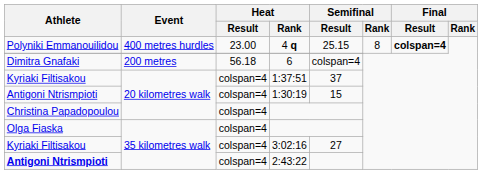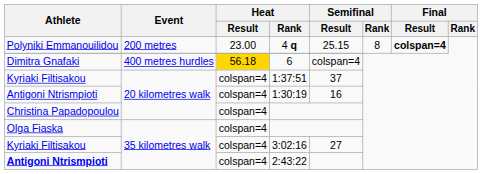(169, 45) 400 metres hurdles -> (150, 45) 200 metres
(150, 62) 200 metres -> (169, 62) 400 metres hurdles
(243, 62) no background -> (243, 62) gold background
(336, 95) 15 -> (336, 95) 16
